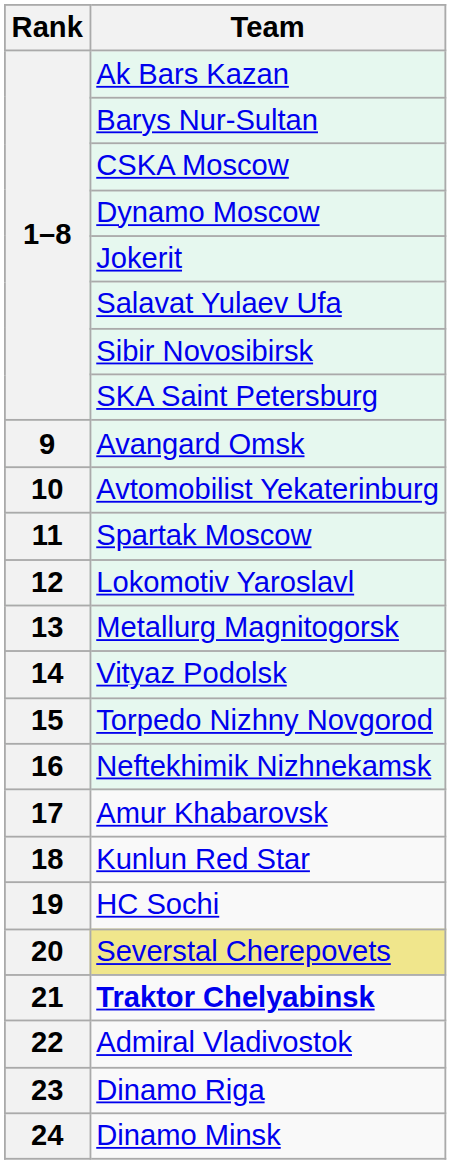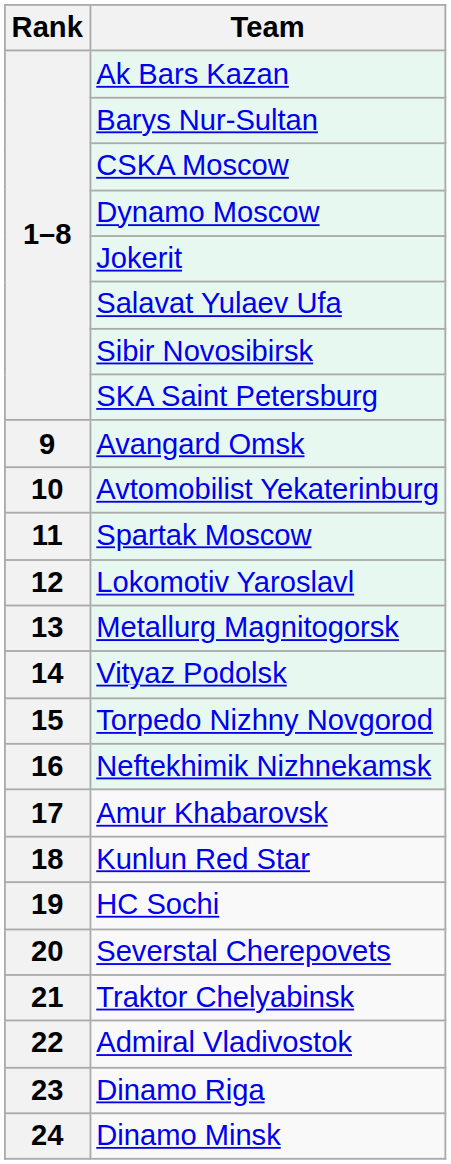(244, 951) khaki background -> (244, 951) no background
(235, 997) bold -> (225, 997) normal
